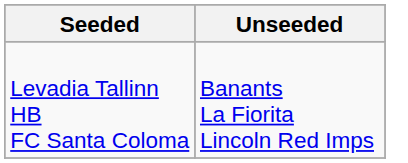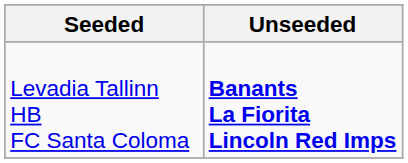(287, 113) normal -> (303, 113) bold
